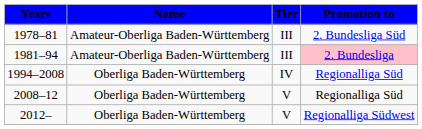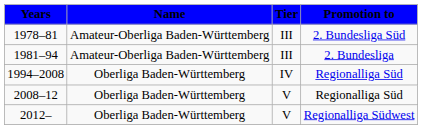(359, 54) pink background -> (359, 54) no background
